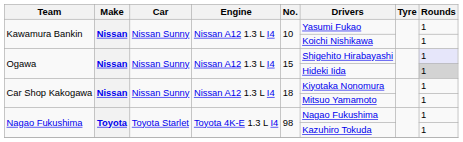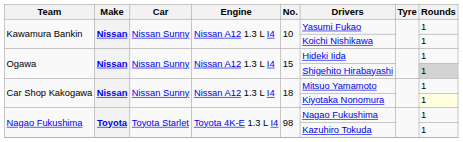(348, 56) Shigehito Hirabayashi -> (324, 56) Hideki Iida
(424, 56) lavender background -> (424, 56) no background
(324, 71) Hideki Iida -> (348, 71) Shigehito Hirabayashi
(343, 86) Kiyotaka Nonomura -> (339, 86) Mitsuo Yamamoto
(339, 101) Mitsuo Yamamoto -> (343, 101) Kiyotaka Nonomura
(424, 101) no background -> (424, 101) lightyellow background
